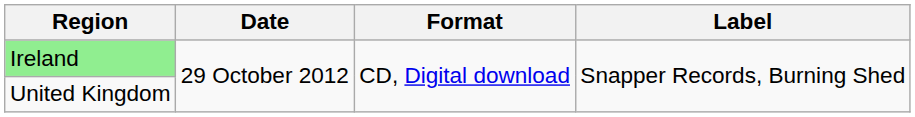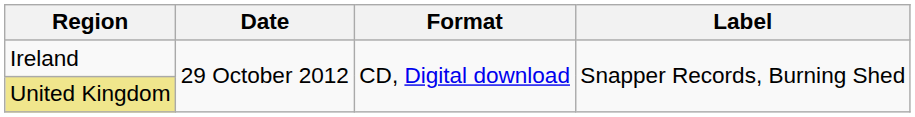(44, 58) lightgreen background -> (44, 58) no background
(90, 93) no background -> (90, 93) khaki background
